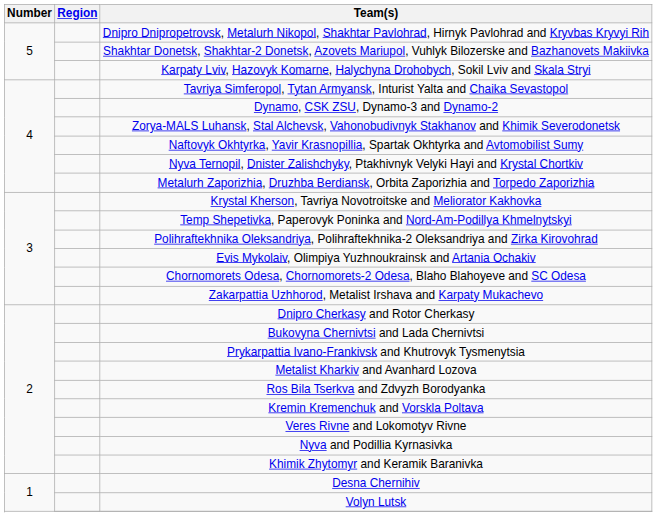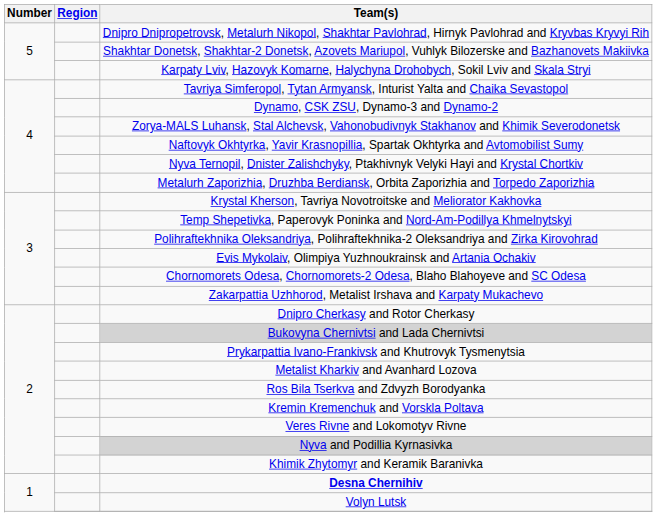(376, 333) no background -> (376, 333) lightgrey background
(376, 445) no background -> (376, 445) lightgrey background
(376, 483) normal -> (376, 483) bold
